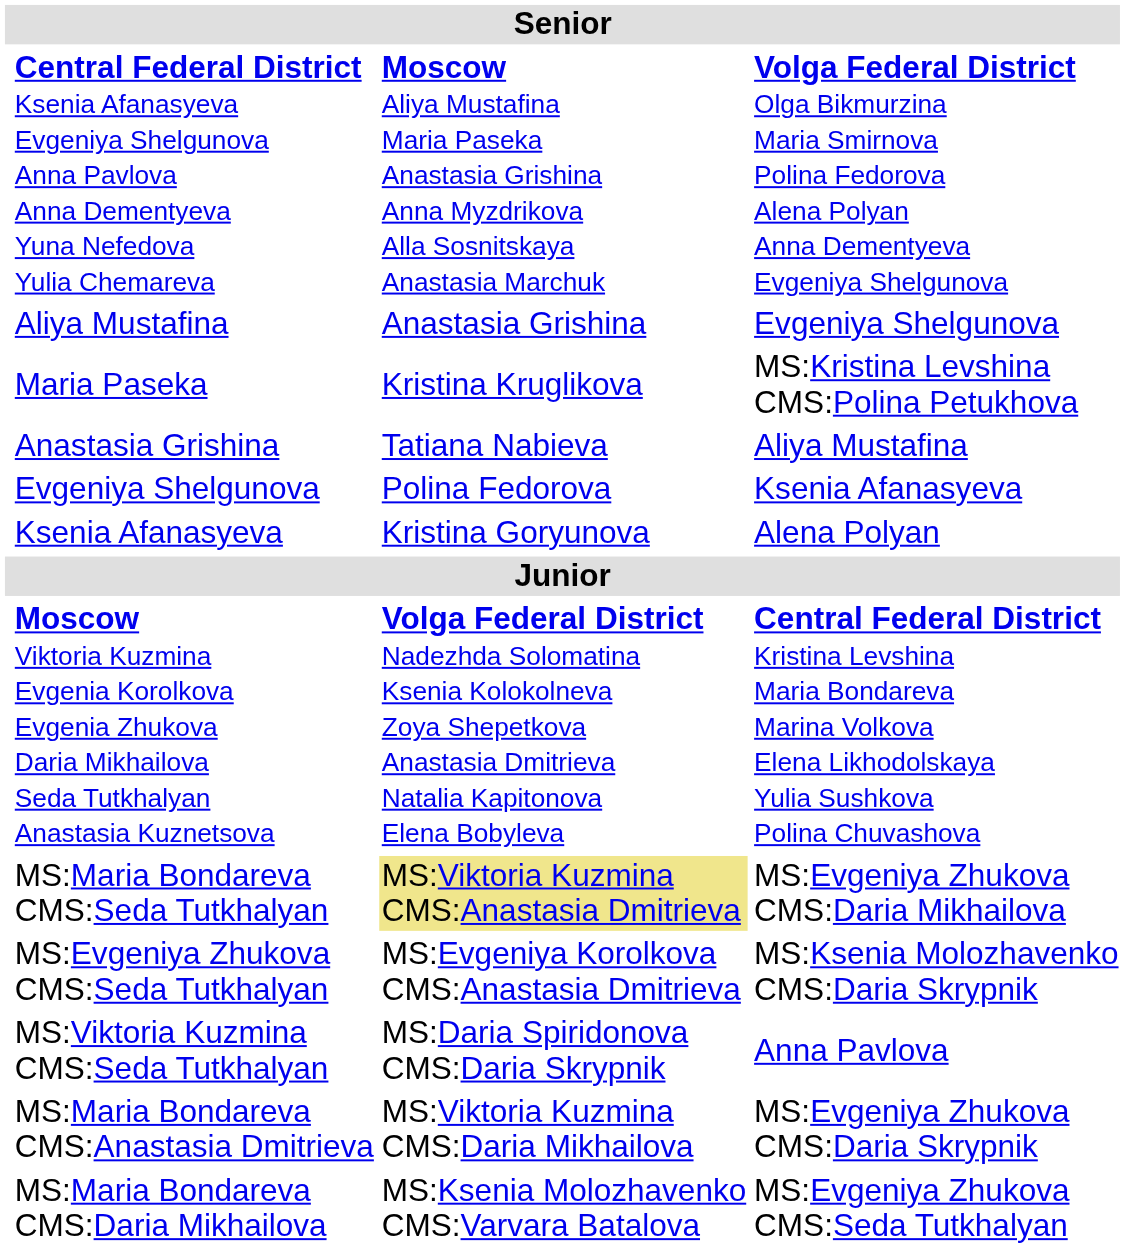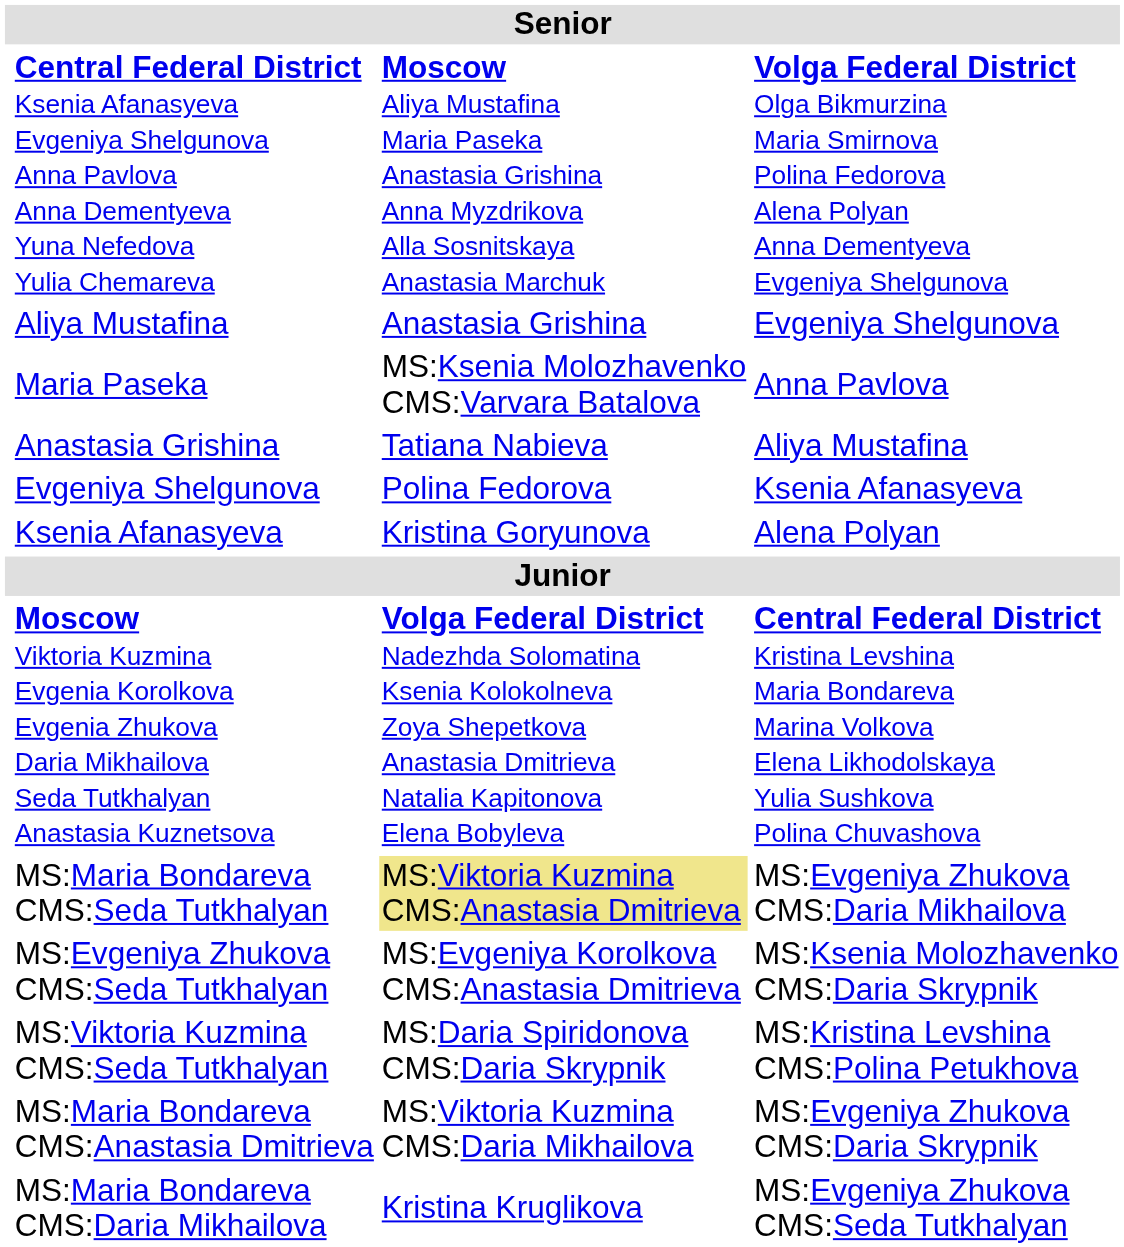(512, 384) Kristina Kruglikova -> (564, 384) MS:Ksenia Molozhavenko CMS:Varvara Batalova
(916, 384) MS:Kristina Levshina CMS:Polina Petukhova -> (851, 384) Anna Pavlova
(851, 1050) Anna Pavlova -> (916, 1050) MS:Kristina Levshina CMS:Polina Petukhova
(564, 1208) MS:Ksenia Molozhavenko CMS:Varvara Batalova -> (512, 1208) Kristina Kruglikova
